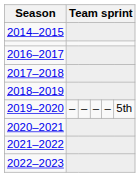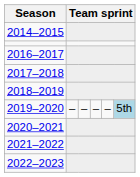(124, 109) no background -> (124, 109) lightblue background
